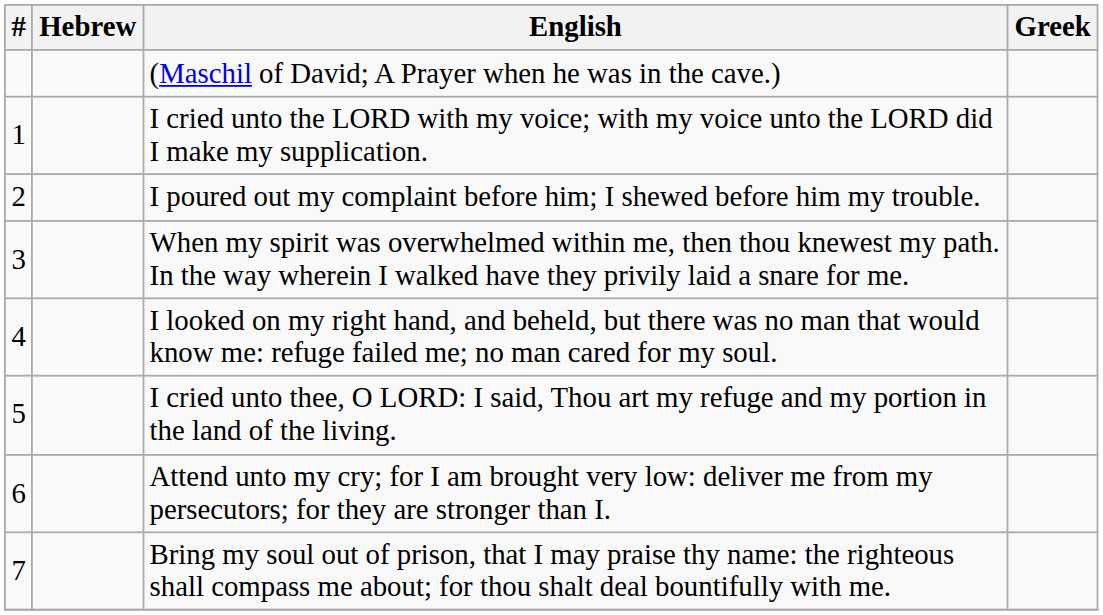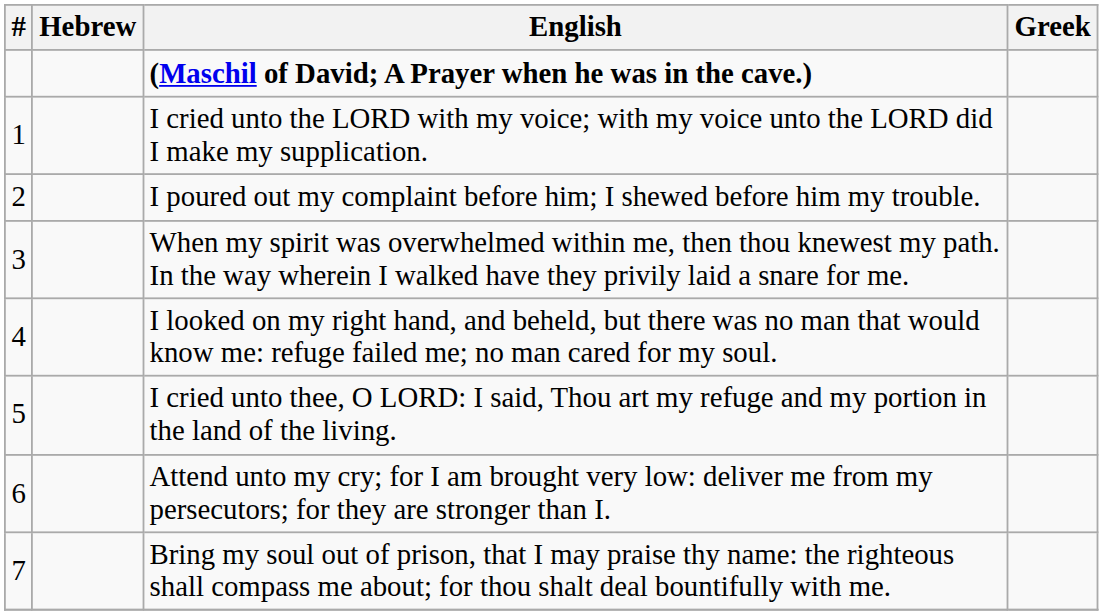(465, 73) normal -> (481, 73) bold
